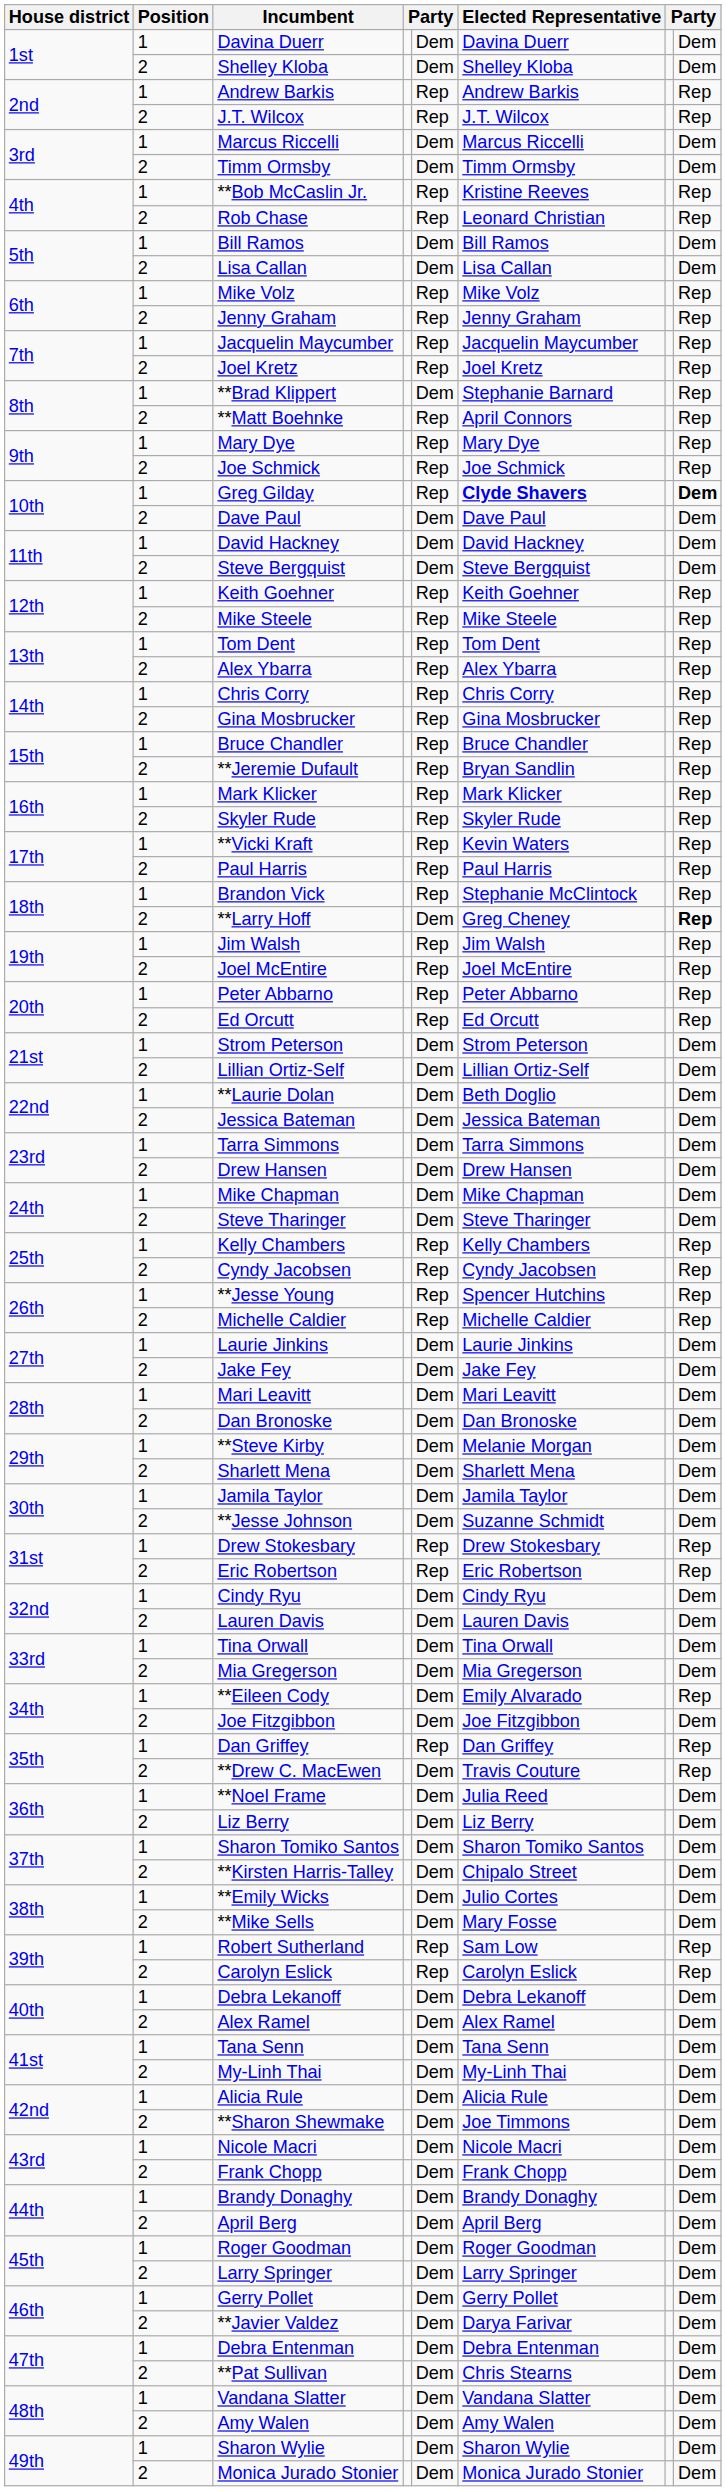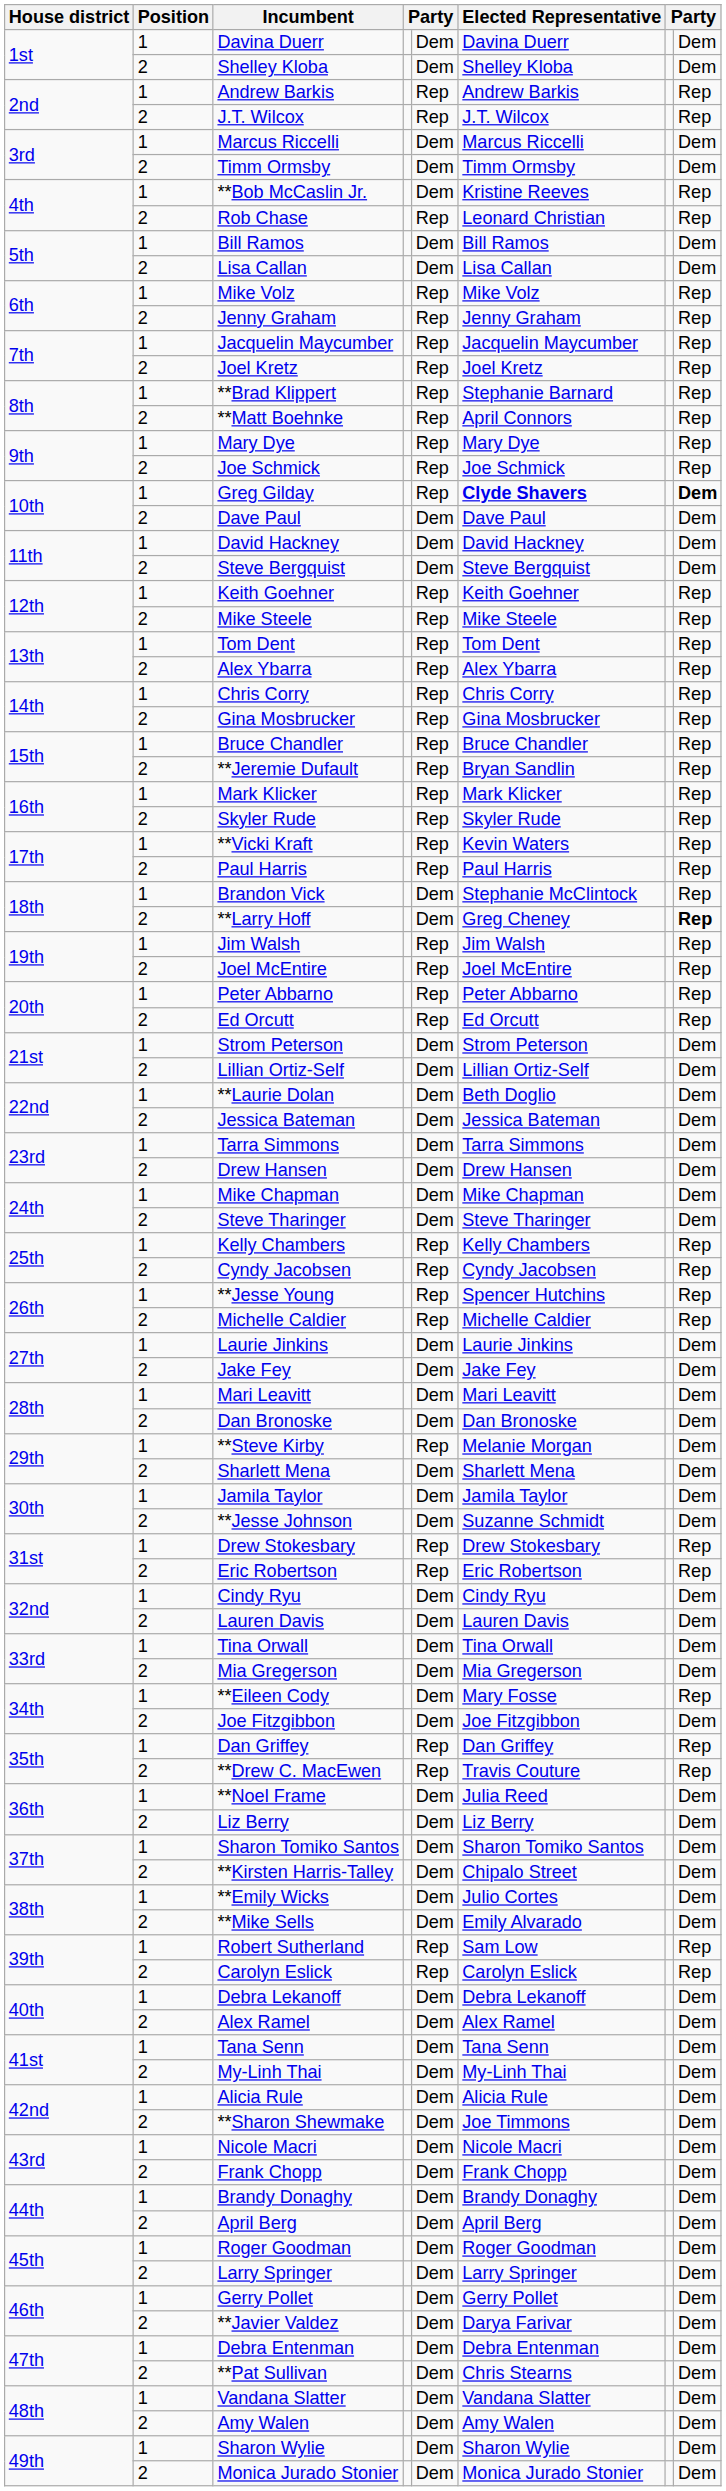(432, 192) Rep -> (435, 192) Dem
(435, 393) Dem -> (432, 393) Rep
(432, 894) Rep -> (435, 894) Dem
(435, 1445) Dem -> (432, 1445) Rep
(522, 1696) Emily Alvarado -> (510, 1696) Mary Fosse
(435, 1771) Dem -> (432, 1771) Rep
(510, 1922) Mary Fosse -> (522, 1922) Emily Alvarado
